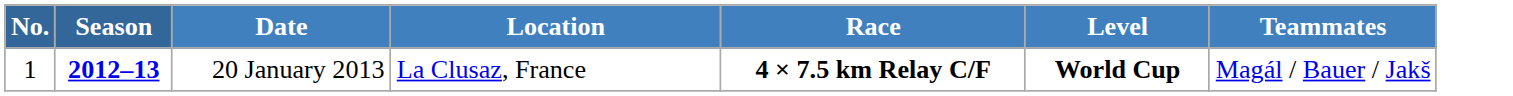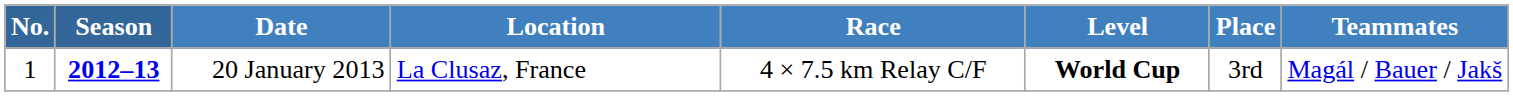+ column: (1246, 26)
(873, 69) bold -> (873, 69) normal
